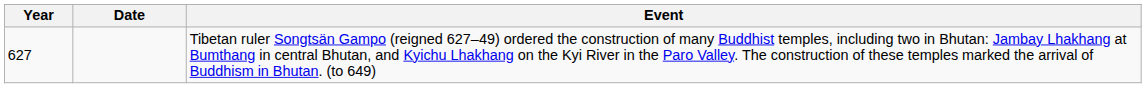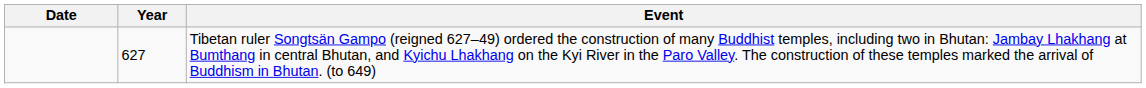columns swapped: (39, 15) <-> (129, 15)
